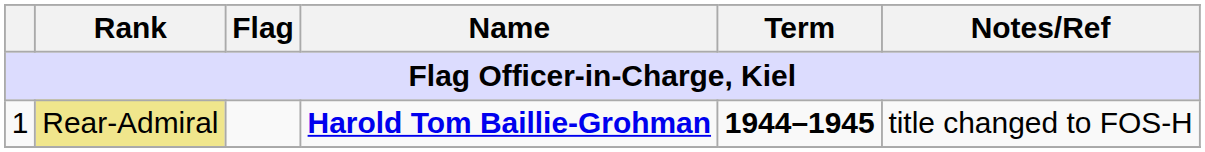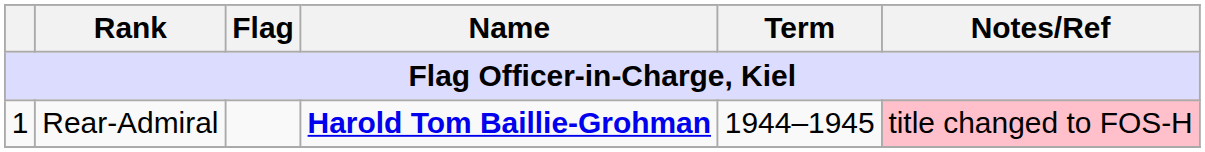(130, 123) khaki background -> (130, 123) no background
(800, 123) bold -> (800, 123) normal
(1041, 123) no background -> (1041, 123) pink background
